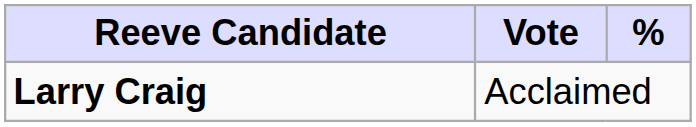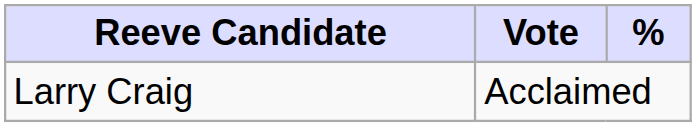(110, 90) bold -> (103, 90) normal
